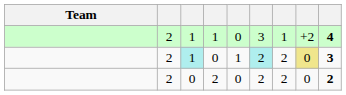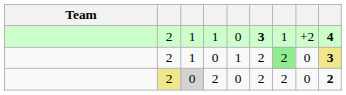(261, 36) normal -> (261, 36) bold
(192, 57) paleturquoise background -> (192, 57) no background
(261, 57) paleturquoise background -> (261, 57) no background
(284, 57) no background -> (284, 57) lightgreen background
(307, 57) khaki background -> (307, 57) no background
(330, 57) no background -> (330, 57) khaki background
(169, 79) no background -> (169, 79) khaki background
(192, 79) no background -> (192, 79) lightgrey background
